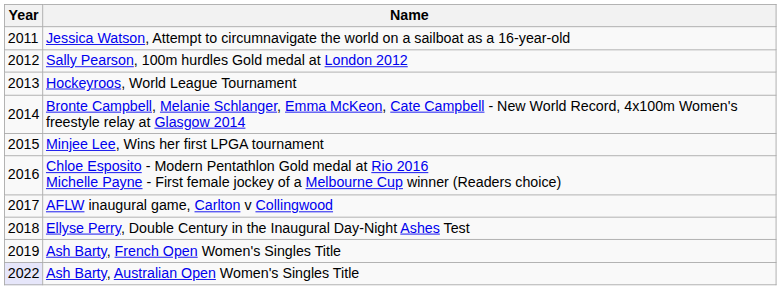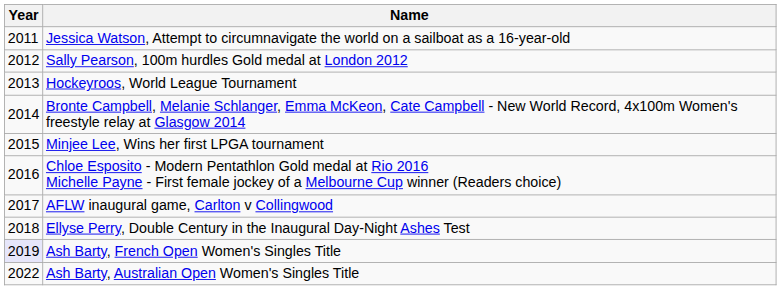(24, 251) no background -> (24, 251) lavender background
(24, 273) lavender background -> (24, 273) no background
